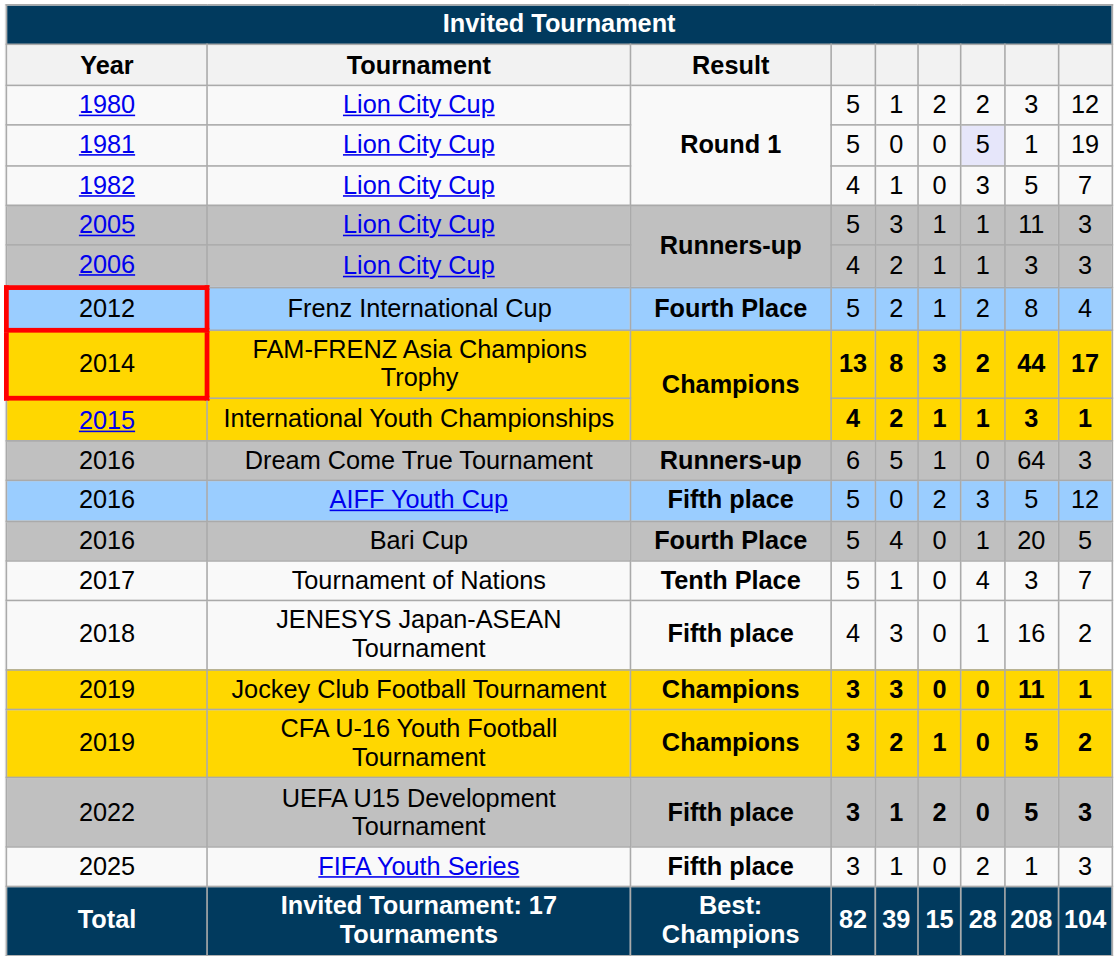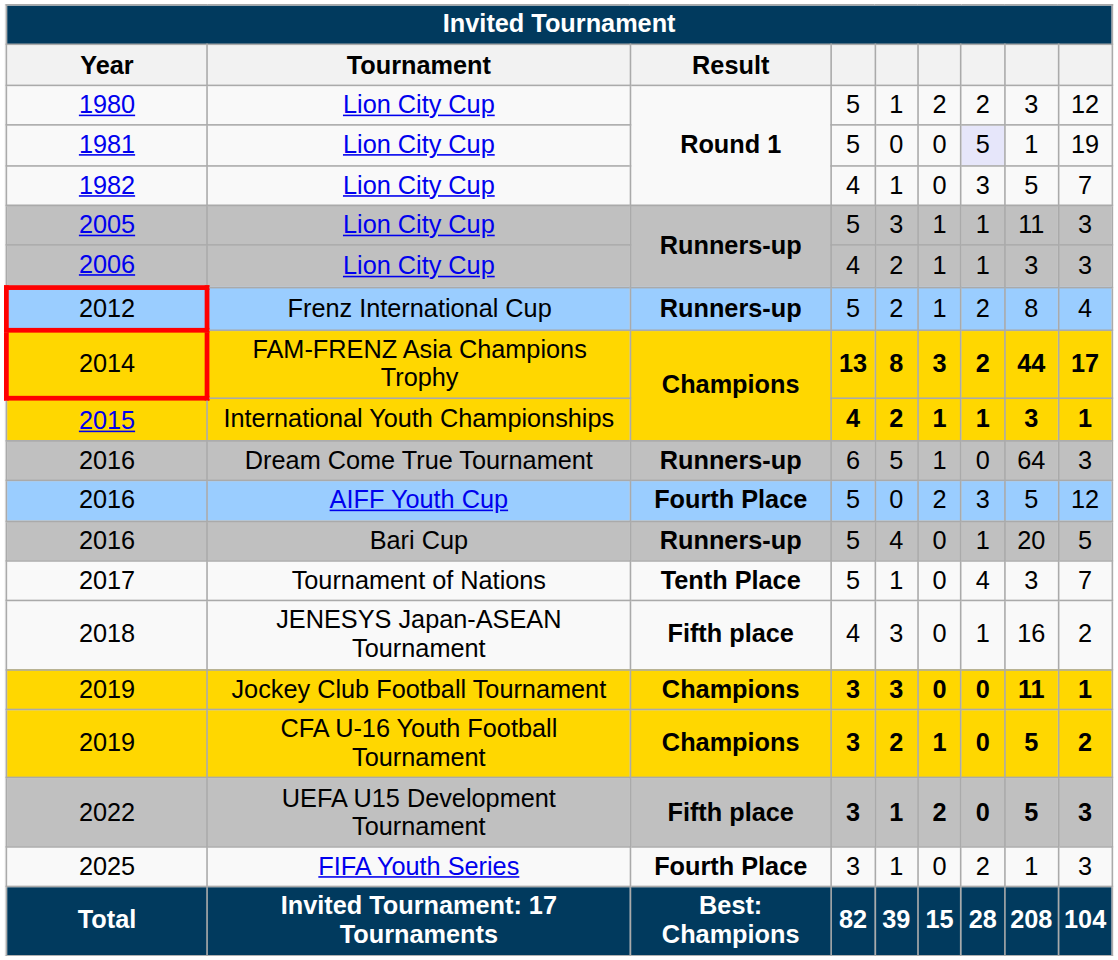(731, 308) Fourth Place -> (731, 308) Runners-up
(731, 500) Fifth place -> (731, 500) Fourth Place
(731, 540) Fourth Place -> (731, 540) Runners-up
(731, 866) Fifth place -> (731, 866) Fourth Place
